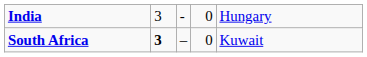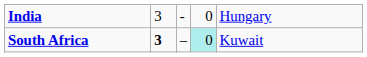(209, 39) no background -> (209, 39) paleturquoise background
